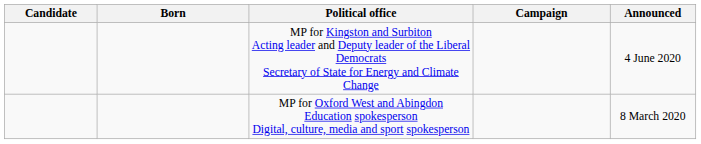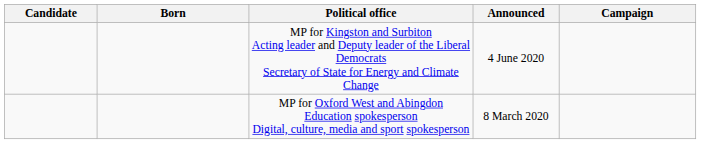columns swapped: (542, 13) <-> (653, 13)
